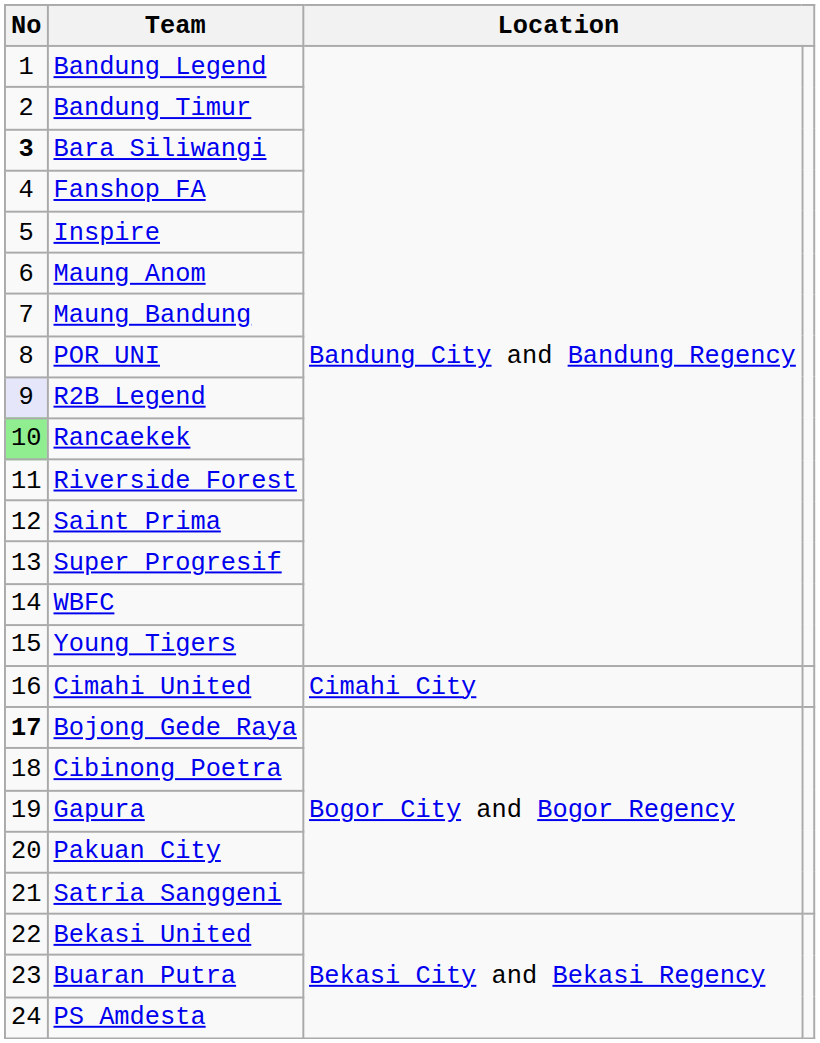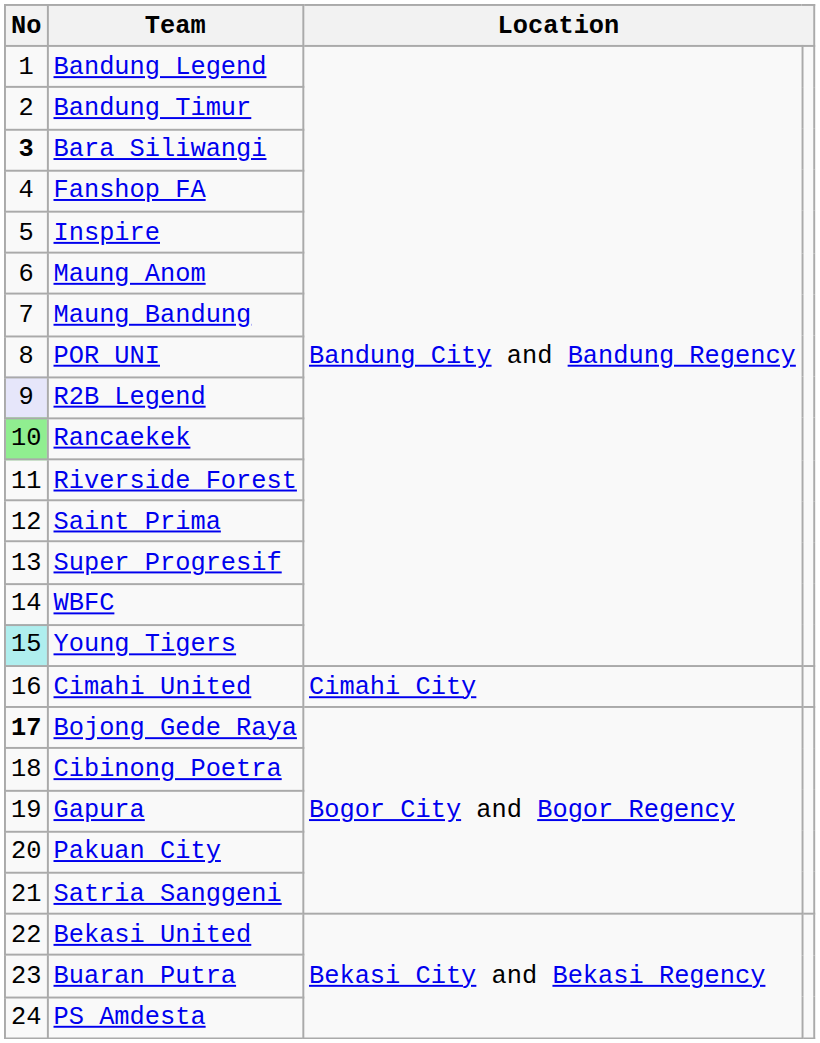(26, 645) no background -> (26, 645) paleturquoise background
